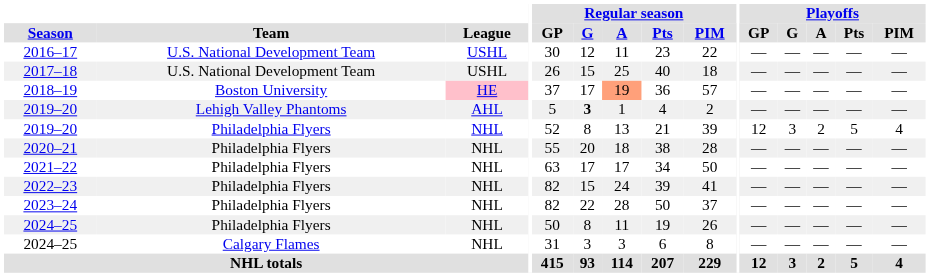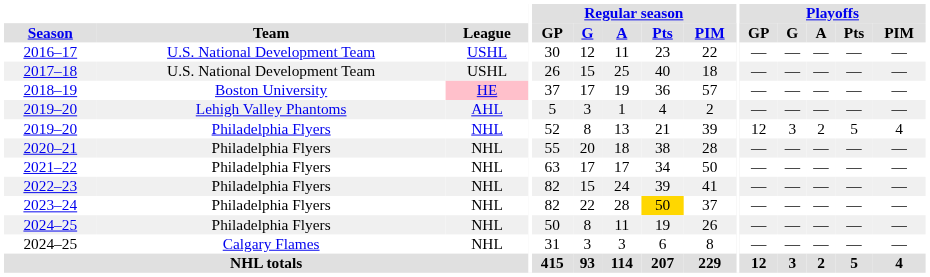(622, 90) lightsalmon background -> (622, 90) no background
(587, 109) bold -> (587, 109) normal
(663, 205) no background -> (663, 205) gold background
